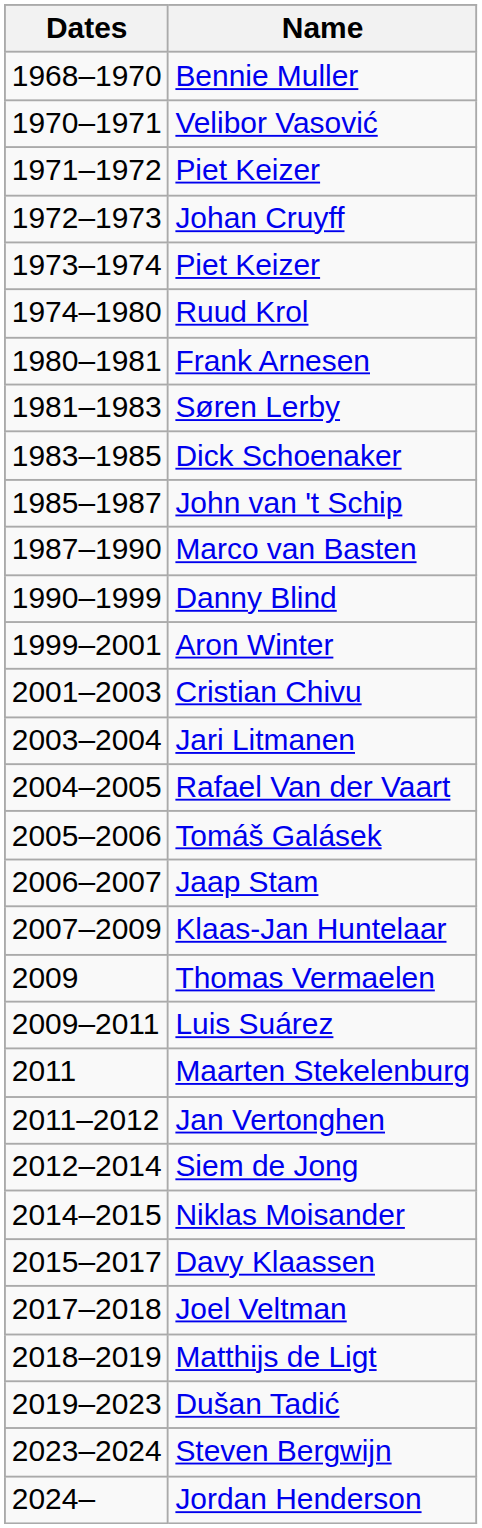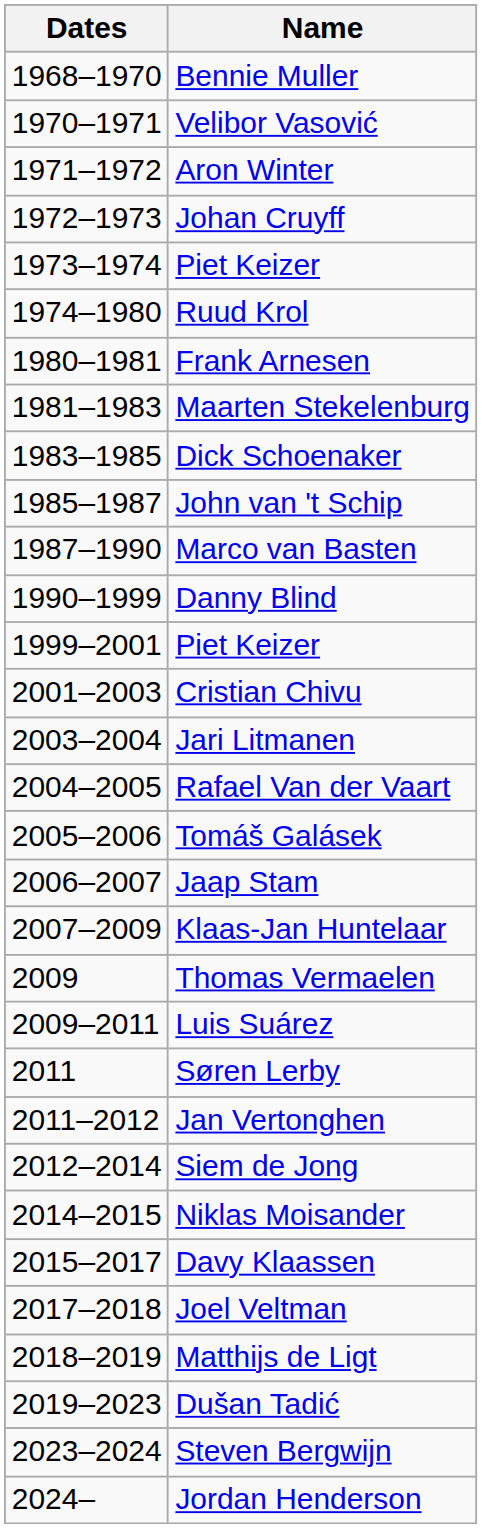(248, 170) Piet Keizer -> (254, 170) Aron Winter
(258, 407) Søren Lerby -> (323, 407) Maarten Stekelenburg
(254, 645) Aron Winter -> (248, 645) Piet Keizer
(323, 1072) Maarten Stekelenburg -> (258, 1072) Søren Lerby
